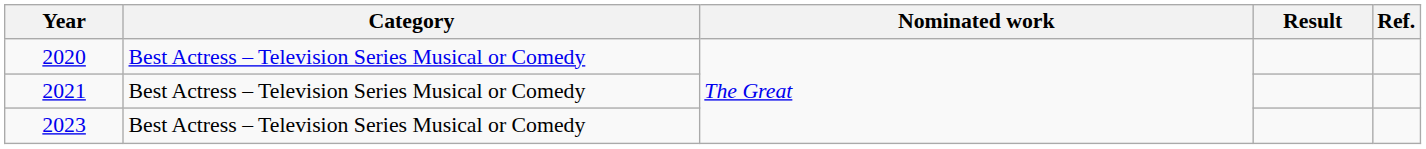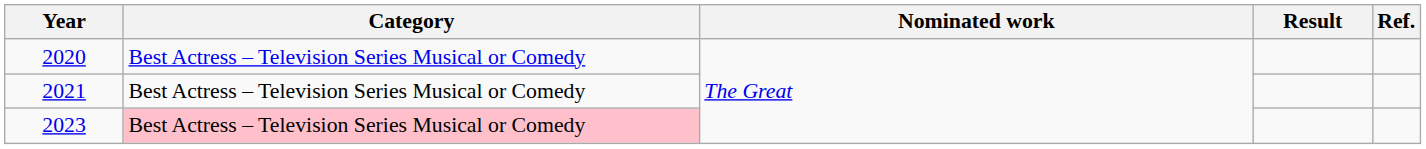(357, 125) no background -> (357, 125) pink background
